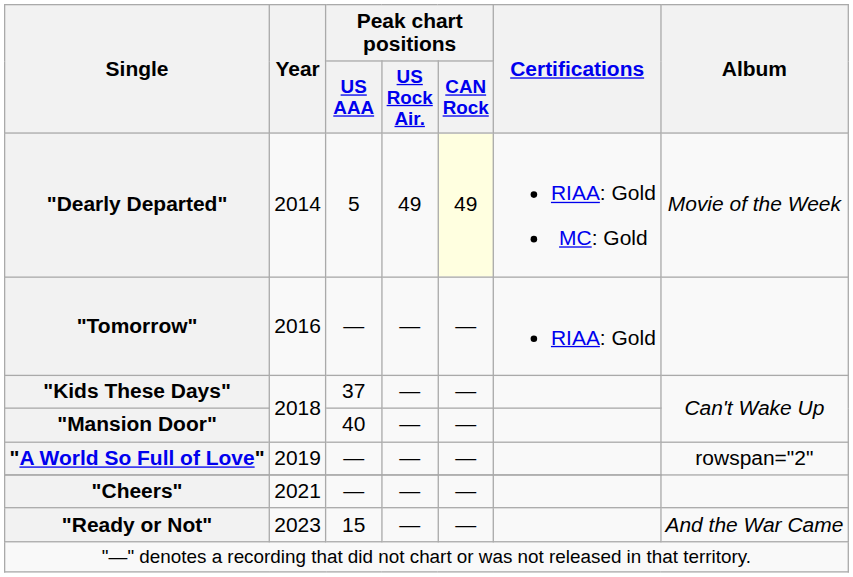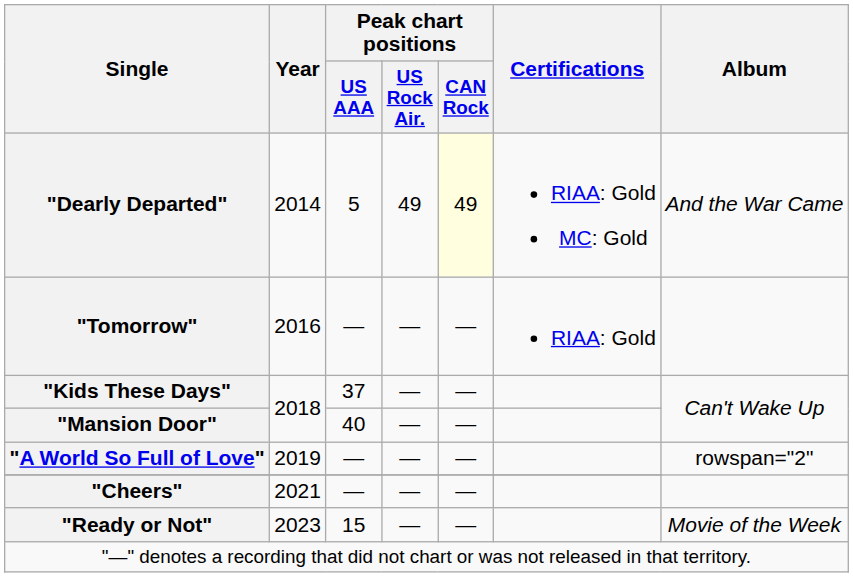(754, 204) Movie of the Week -> (754, 204) And the War Came
(754, 524) And the War Came -> (754, 524) Movie of the Week
